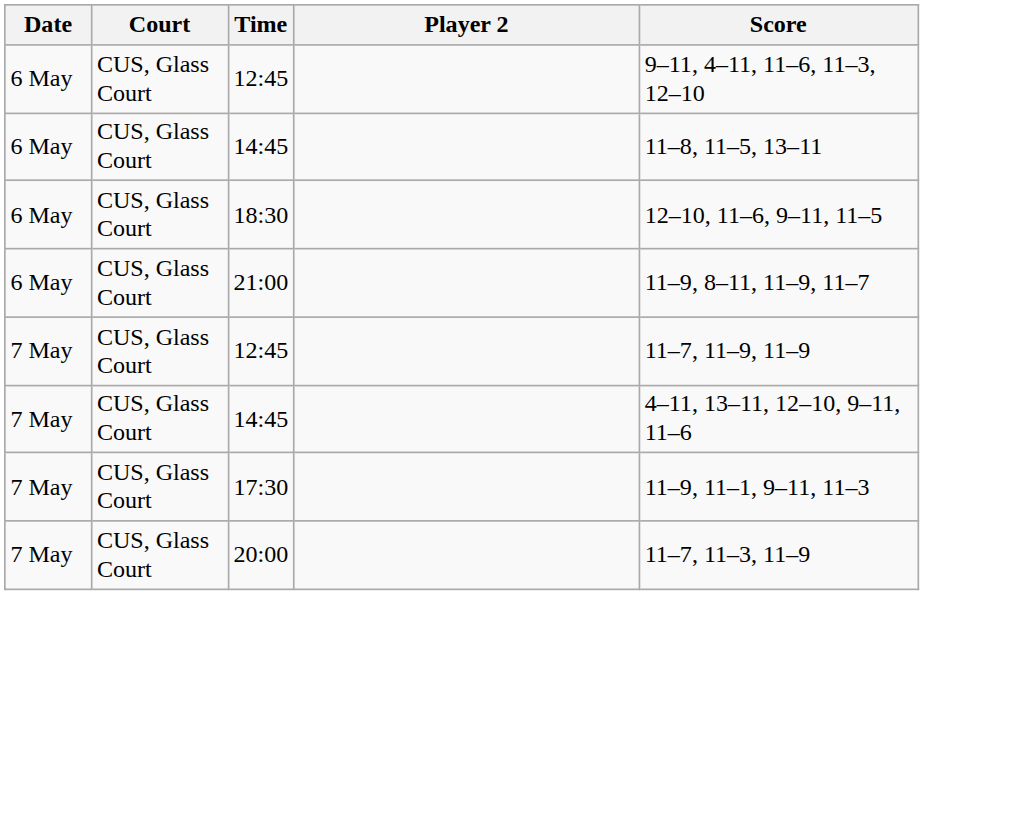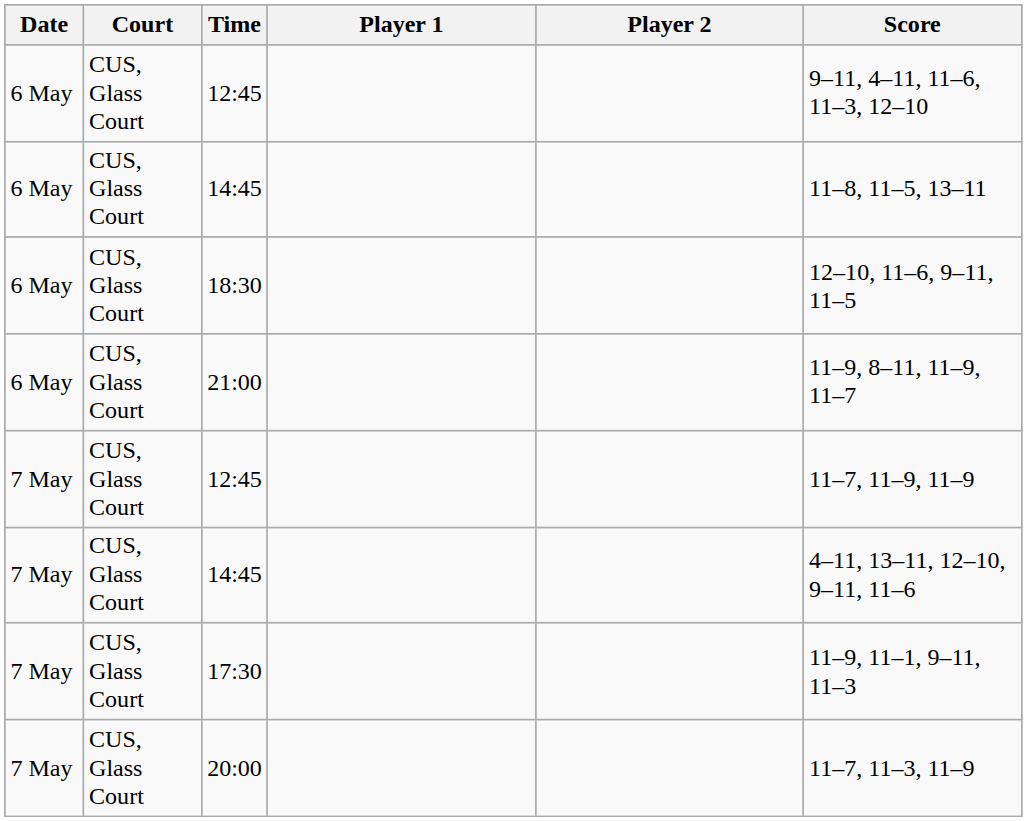+ column: (401, 24)
